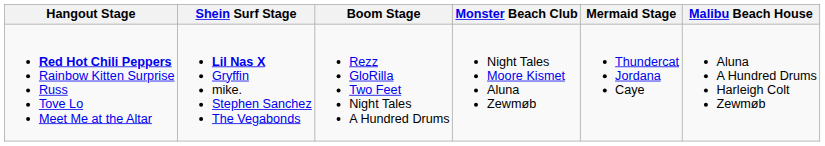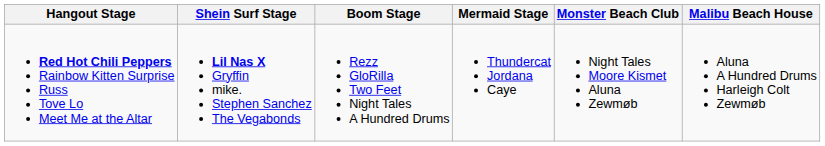columns swapped: (631, 14) <-> (517, 14)
